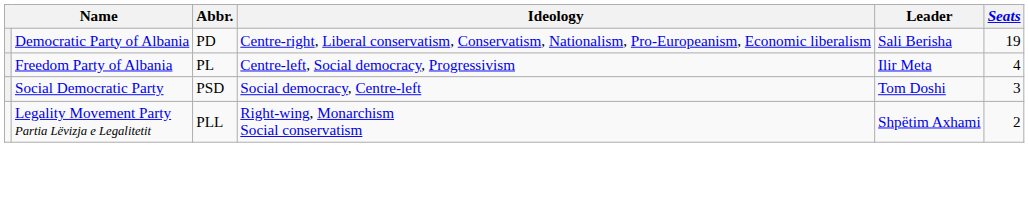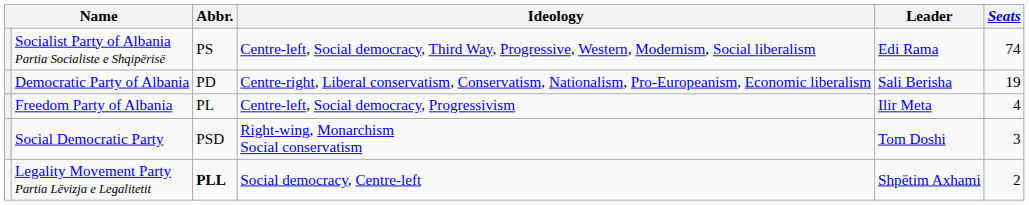+ row: (93, 49)
(331, 88) Social democracy, Centre-left -> (317, 138) Right-wing, Monarchism Social conservatism
(210, 121) normal -> (211, 179) bold
(317, 121) Right-wing, Monarchism Social conservatism -> (331, 179) Social democracy, Centre-left
